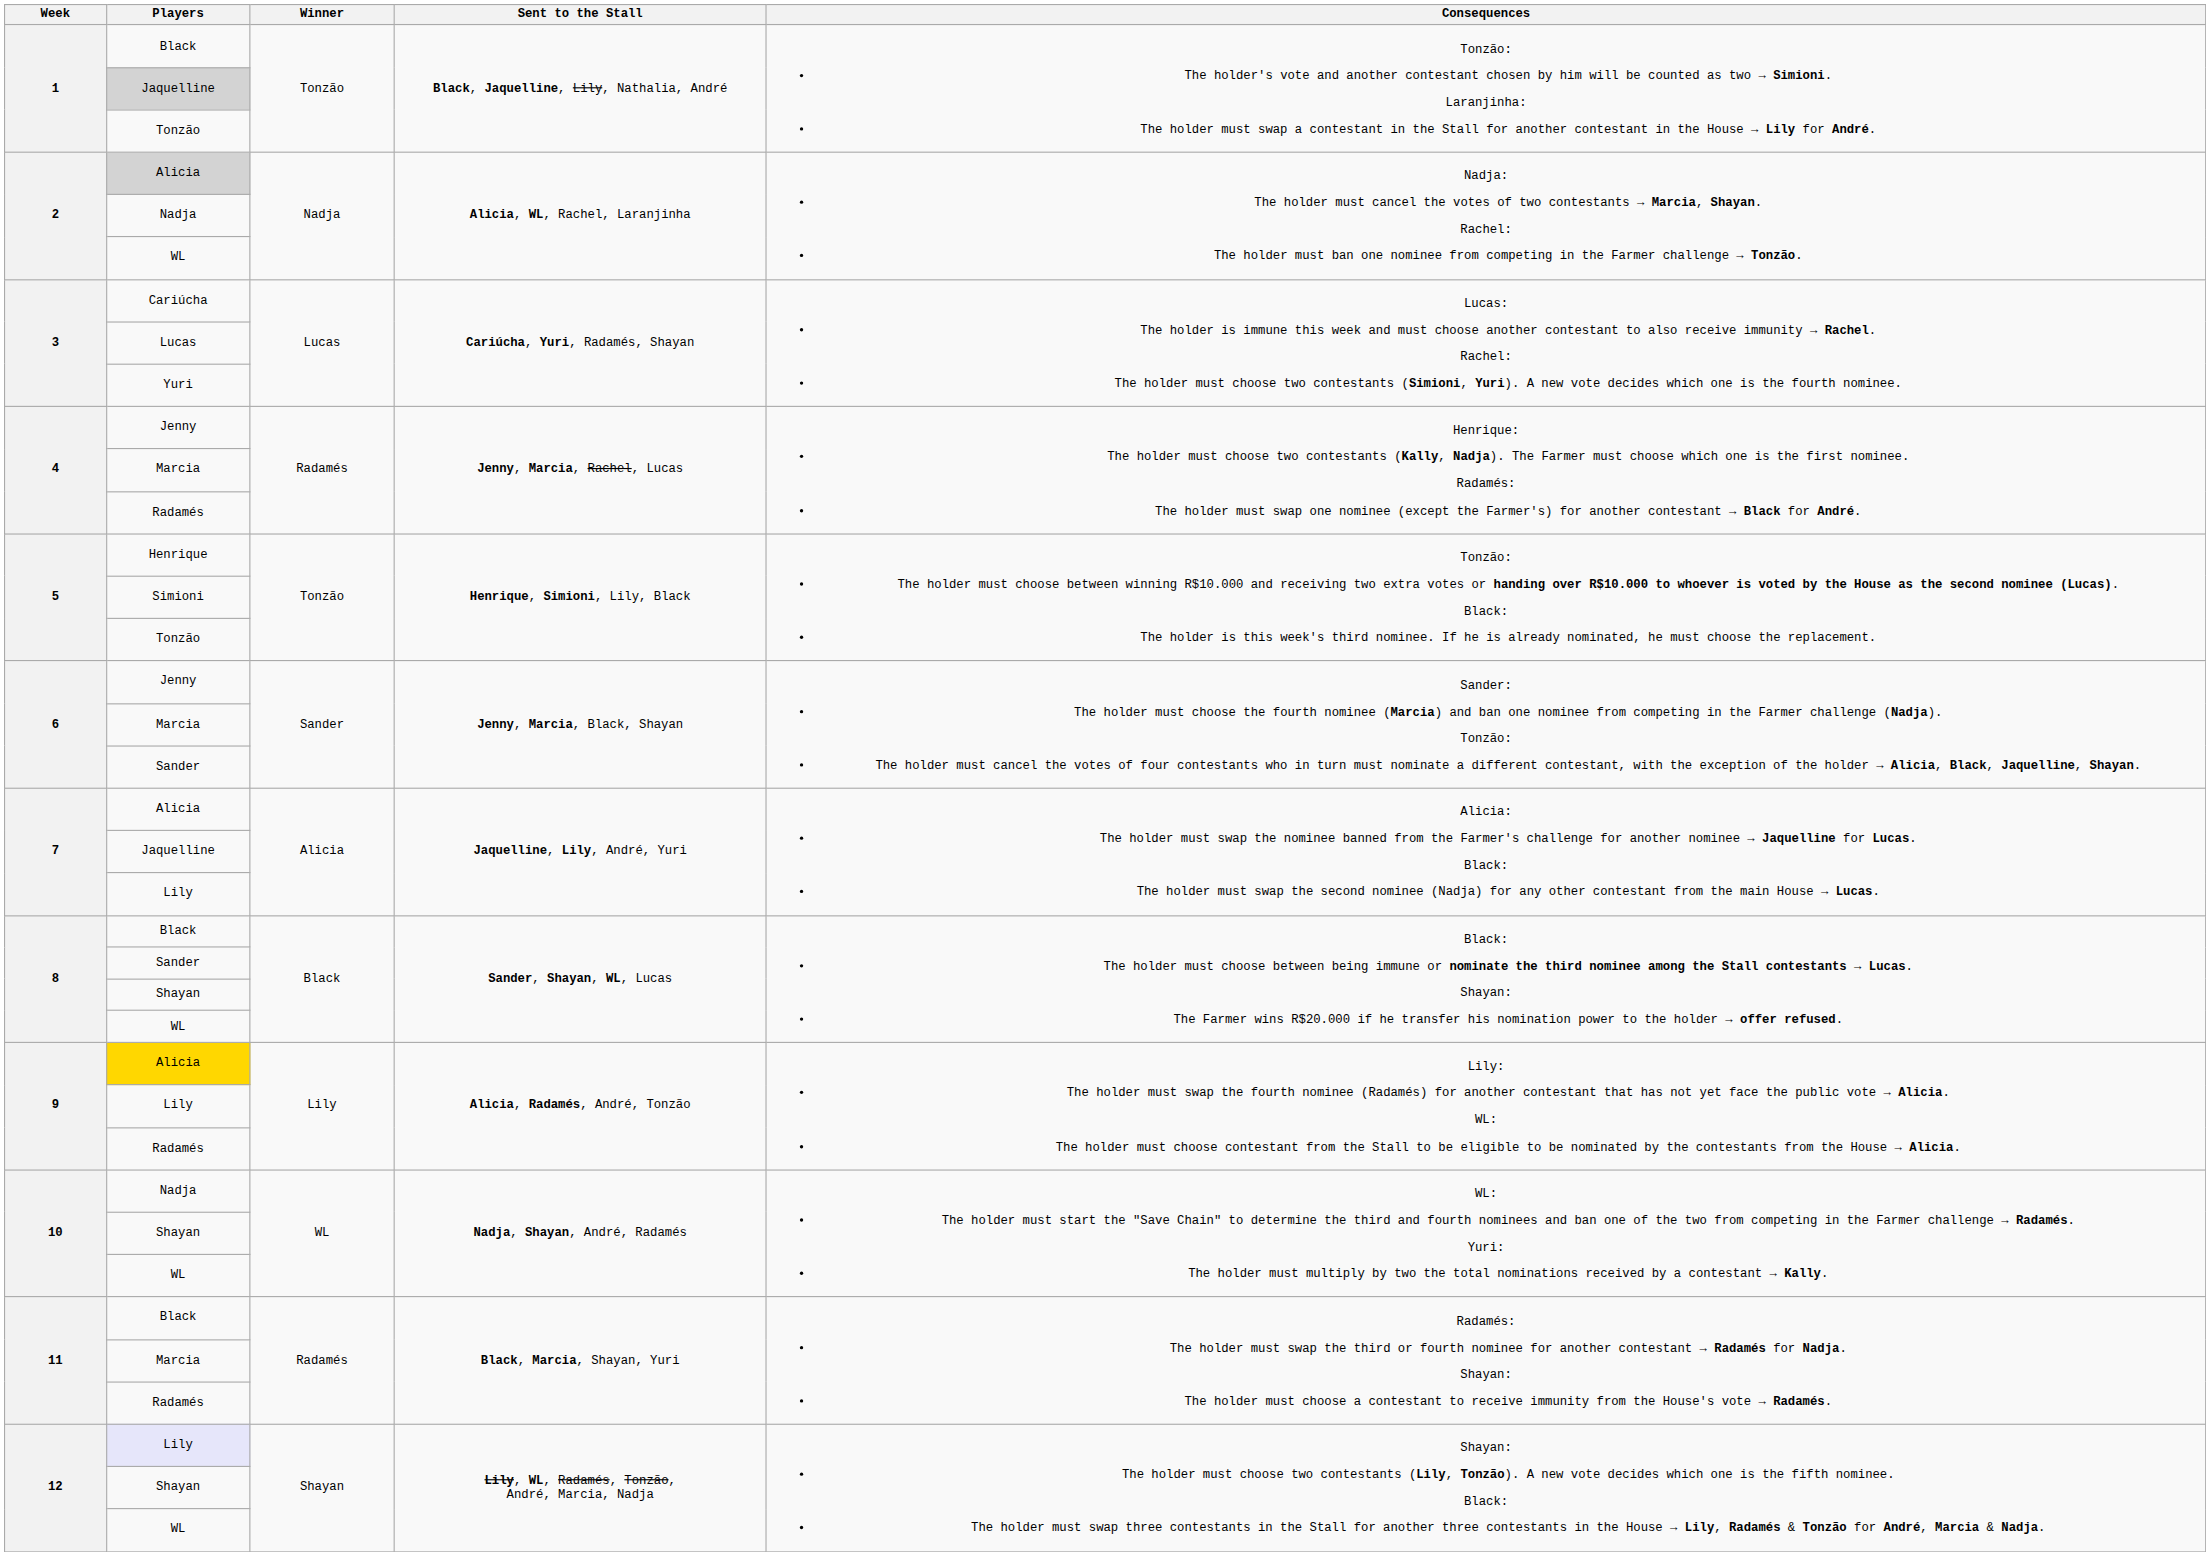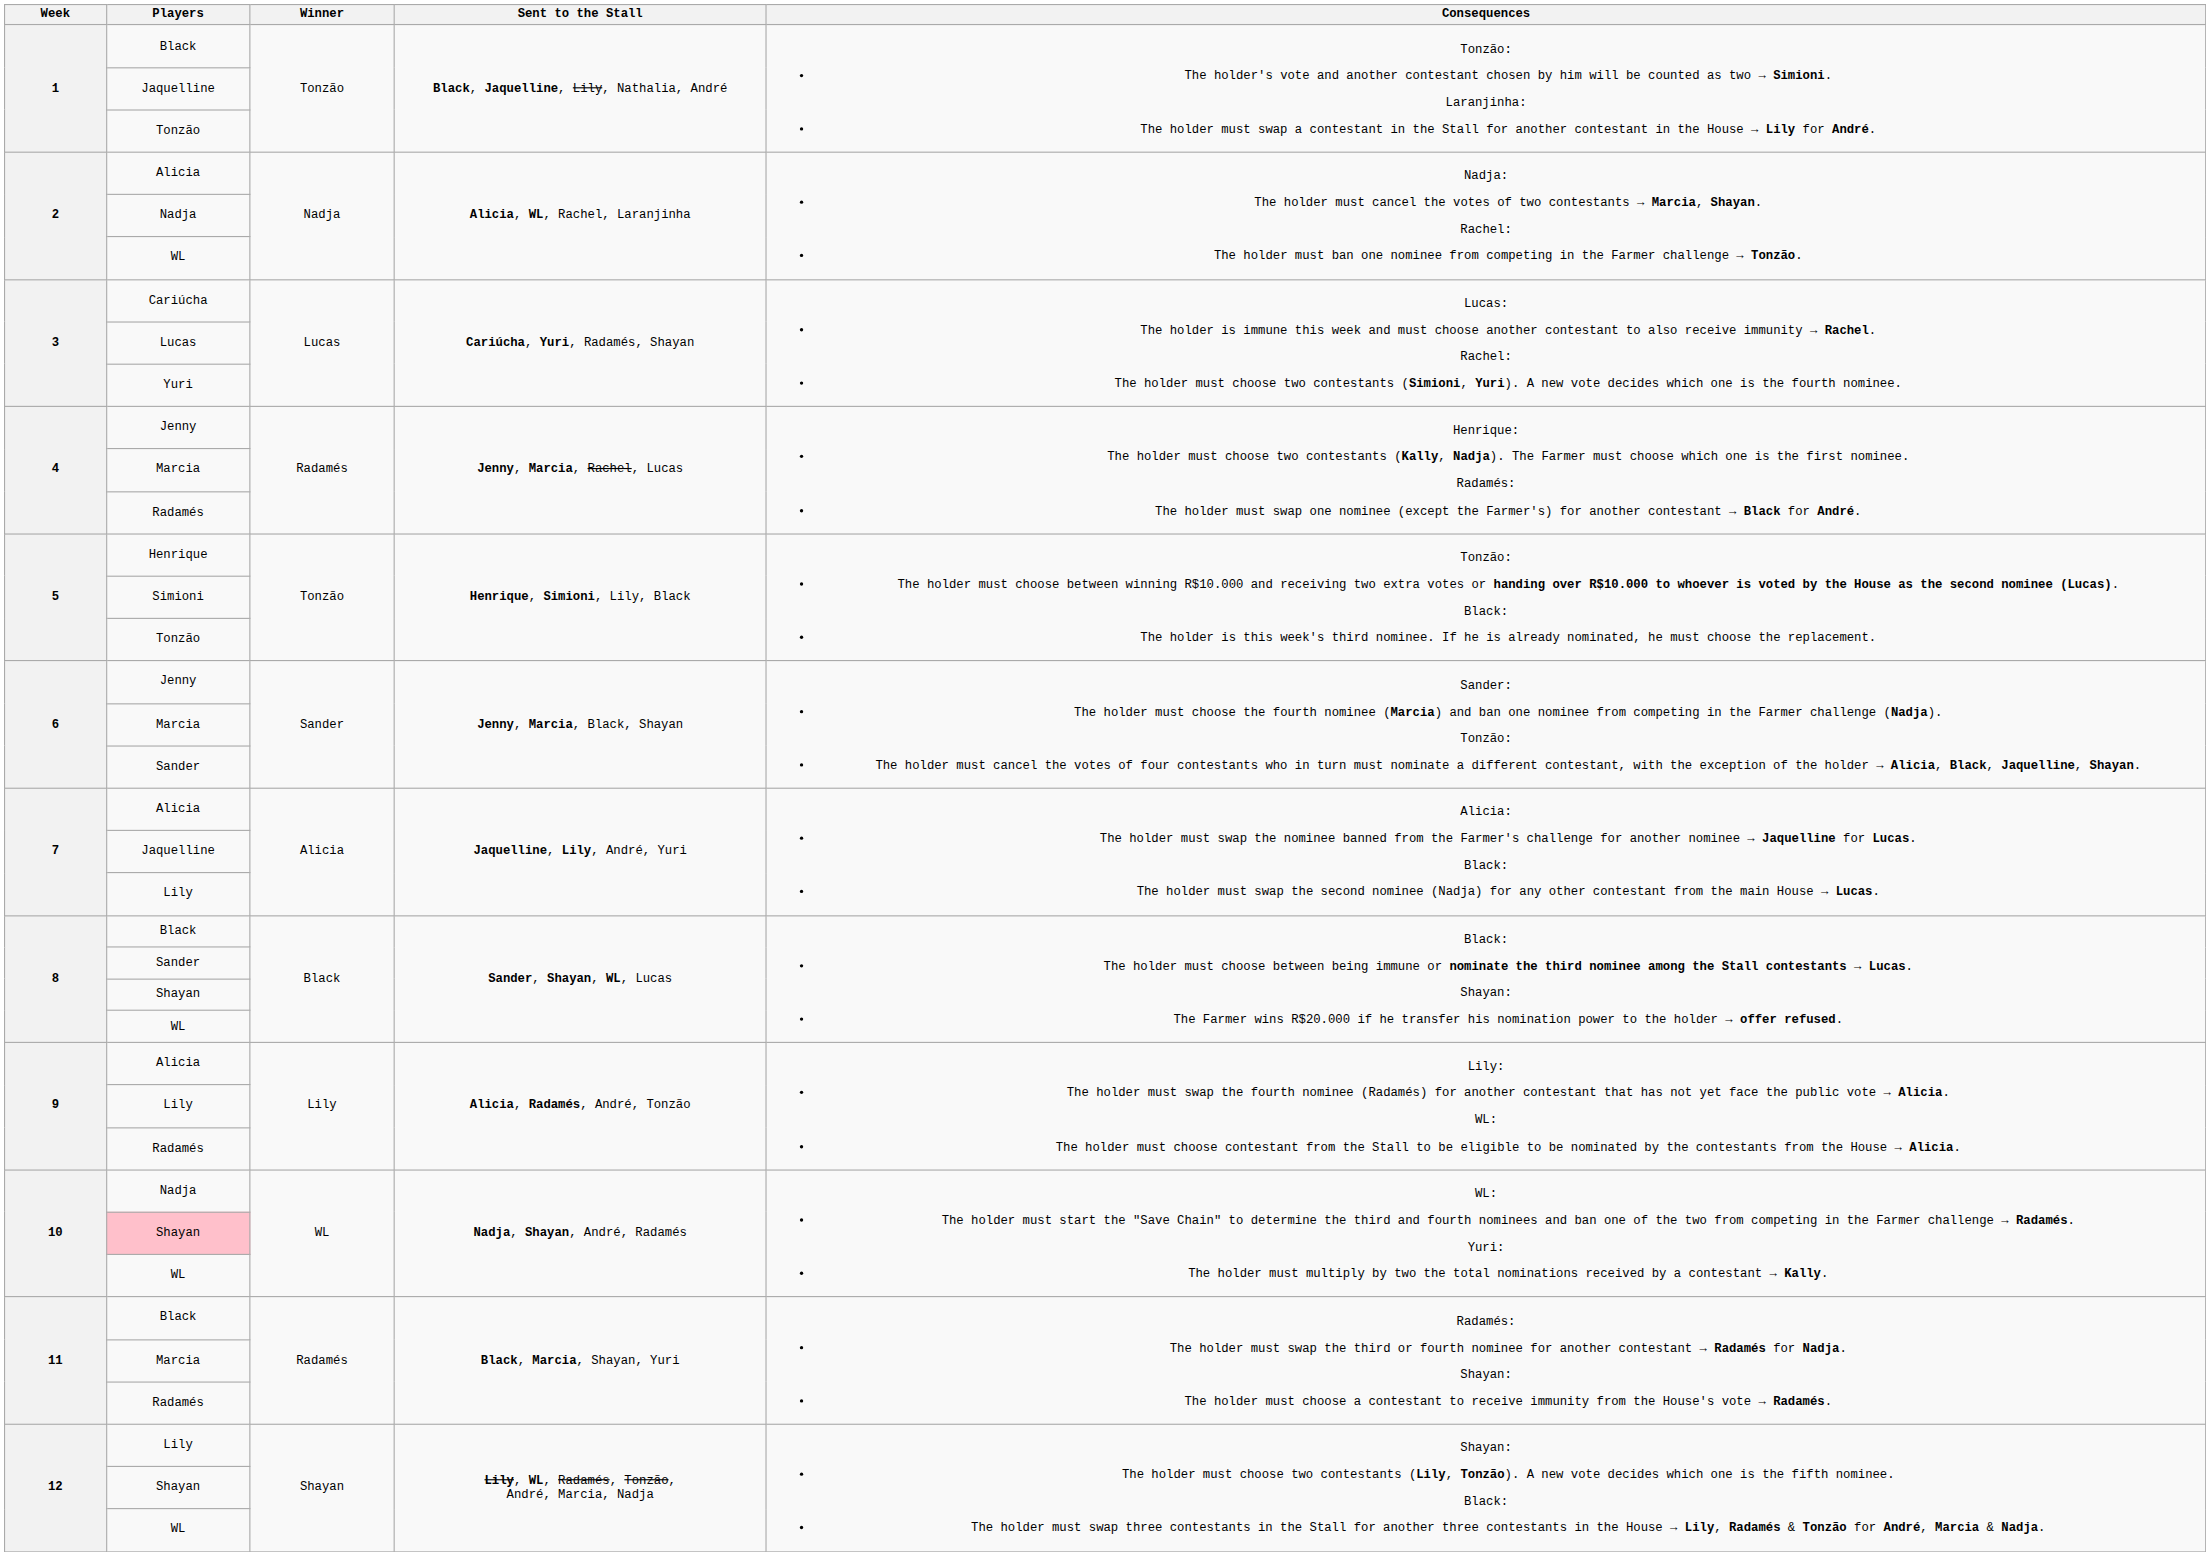(178, 88) lightgrey background -> (178, 88) no background
(178, 173) lightgrey background -> (178, 173) no background
(178, 1063) gold background -> (178, 1063) no background
(178, 1233) no background -> (178, 1233) pink background
(178, 1445) lavender background -> (178, 1445) no background
